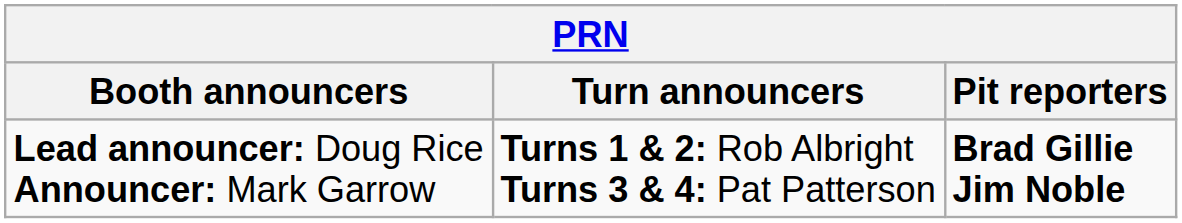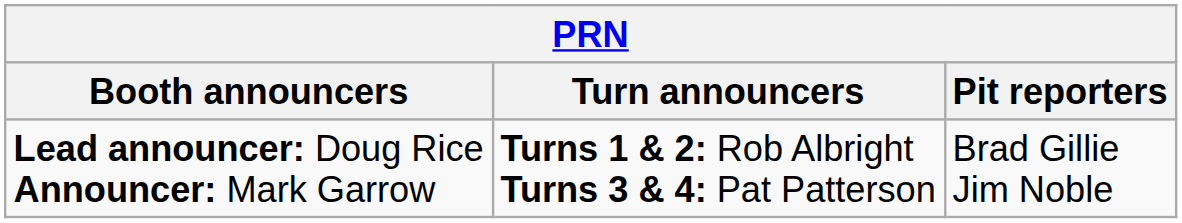(1043, 169) bold -> (1036, 169) normal
